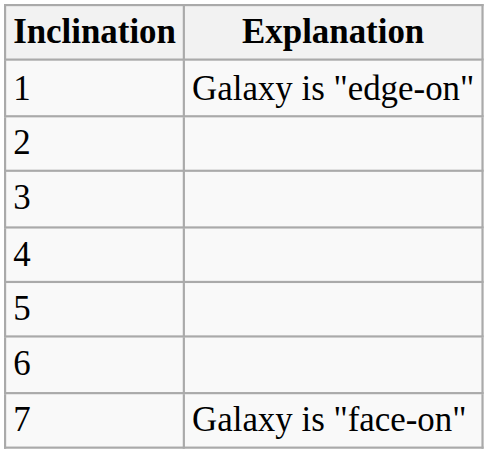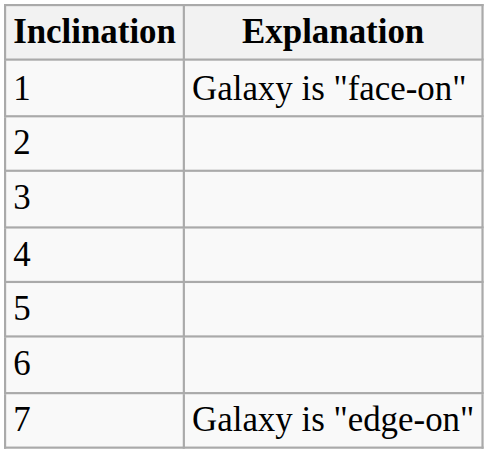(333, 87) Galaxy is "edge-on" -> (329, 87) Galaxy is "face-on"
(329, 419) Galaxy is "face-on" -> (333, 419) Galaxy is "edge-on"
